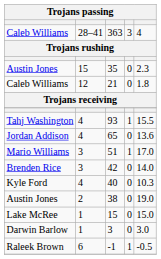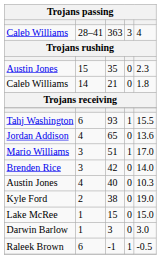(83, 84) 12 -> (83, 84) 14
(81, 120) 4 -> (81, 120) 6
(27, 183) Kyle Ford -> (32, 183) Austin Jones
(32, 199) Austin Jones -> (27, 199) Kyle Ford
